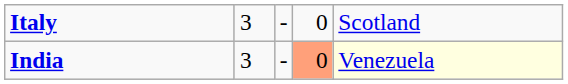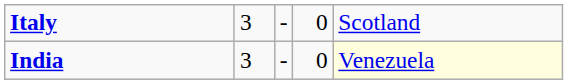(322, 60) lightsalmon background -> (322, 60) no background
